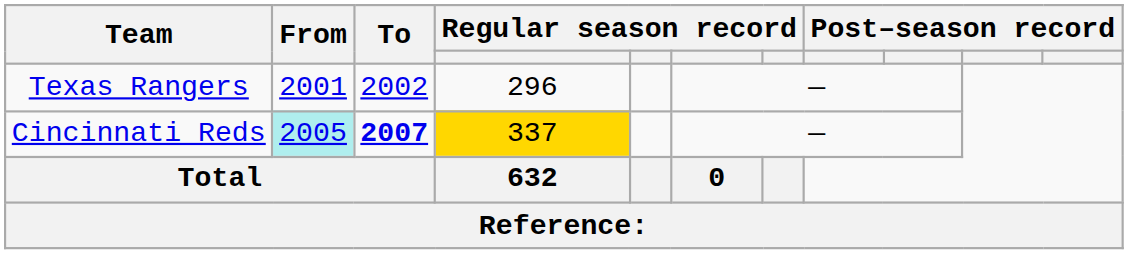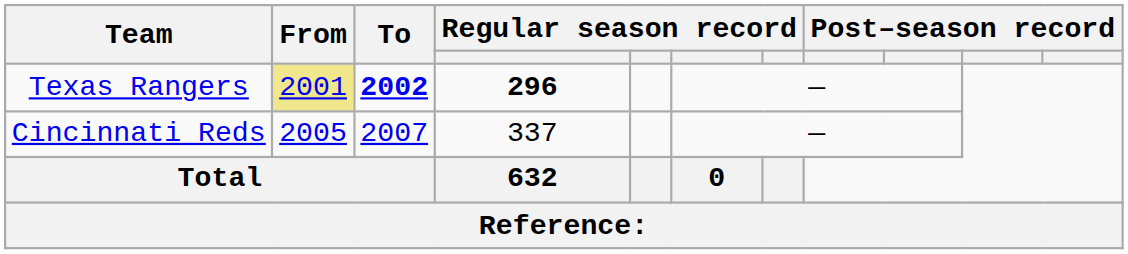(313, 87) no background -> (313, 87) khaki background
(394, 87) normal -> (394, 87) bold
(532, 87) normal -> (532, 87) bold
(313, 133) paleturquoise background -> (313, 133) no background
(394, 133) bold -> (394, 133) normal
(532, 133) gold background -> (532, 133) no background
